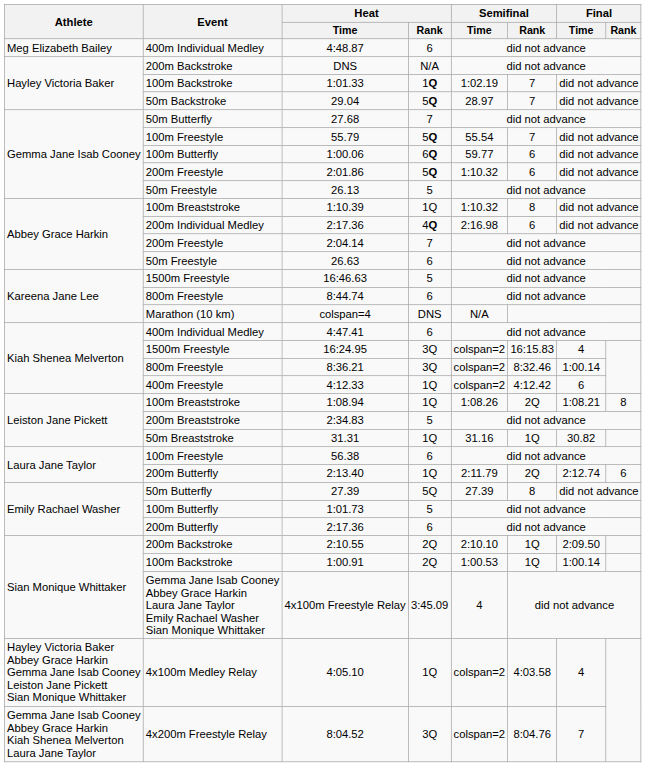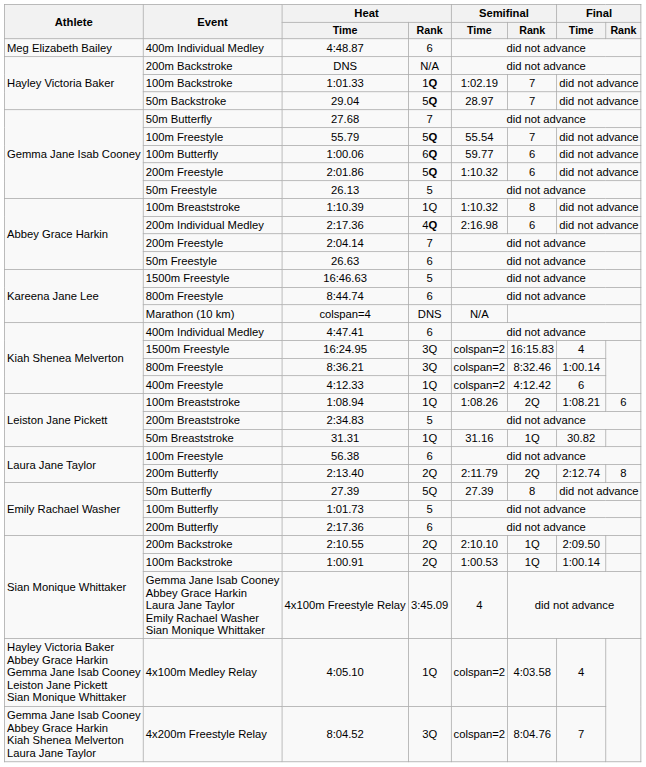(623, 403) 8 -> (623, 403) 6
(430, 474) 1Q -> (430, 474) 2Q
(623, 474) 6 -> (623, 474) 8
